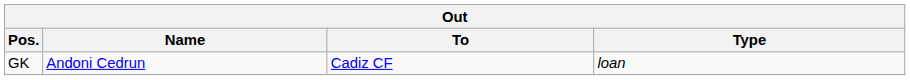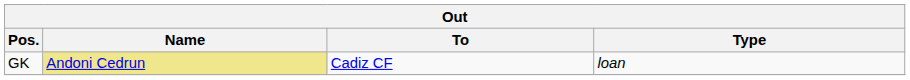(96, 63) no background -> (96, 63) khaki background
